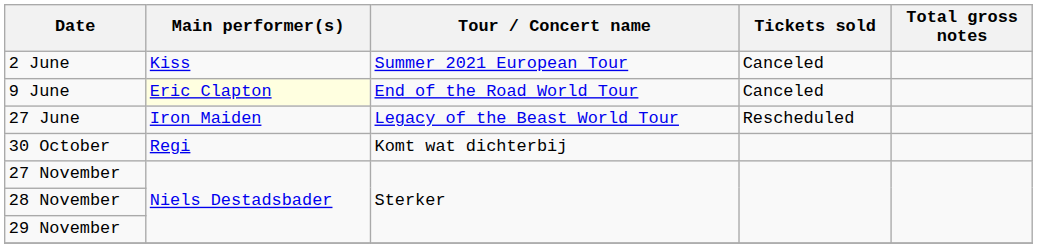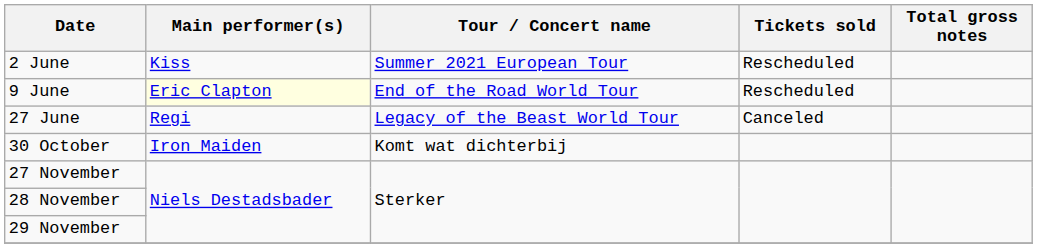(783, 65) Canceled -> (799, 65) Rescheduled
(783, 92) Canceled -> (799, 92) Rescheduled
(206, 120) Iron Maiden -> (170, 120) Regi
(799, 120) Rescheduled -> (783, 120) Canceled
(170, 147) Regi -> (206, 147) Iron Maiden
